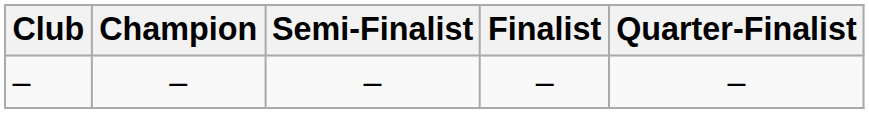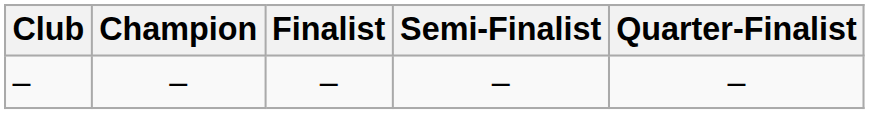columns swapped: (545, 30) <-> (373, 30)
